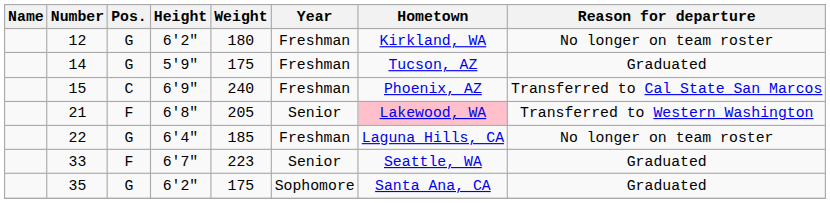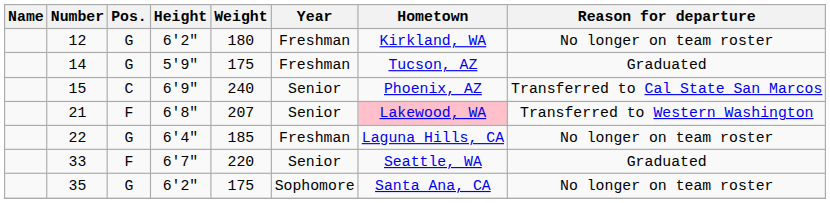(315, 89) Freshman -> (315, 89) Senior
(241, 113) 205 -> (241, 113) 207
(241, 162) 223 -> (241, 162) 220
(667, 186) Graduated -> (667, 186) No longer on team roster
